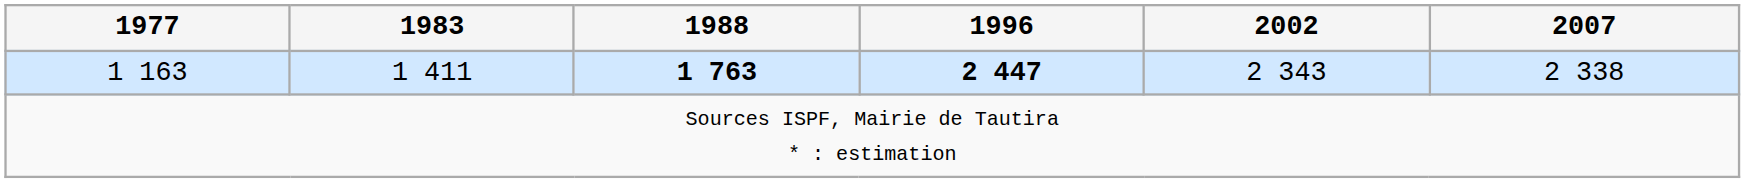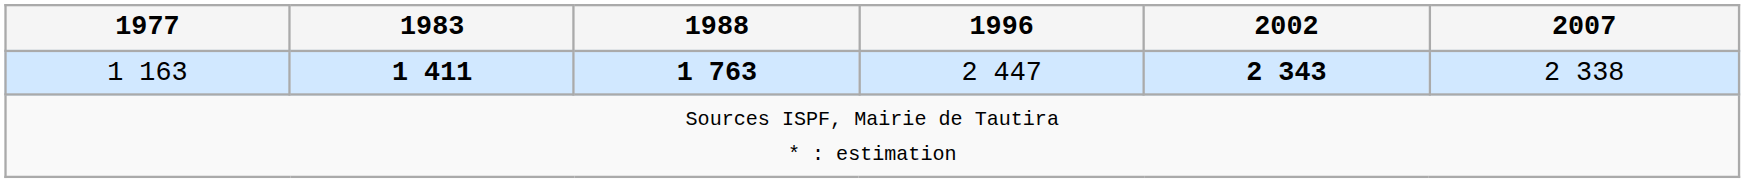(432, 72) normal -> (432, 72) bold
(1002, 72) bold -> (1002, 72) normal
(1286, 72) normal -> (1286, 72) bold
